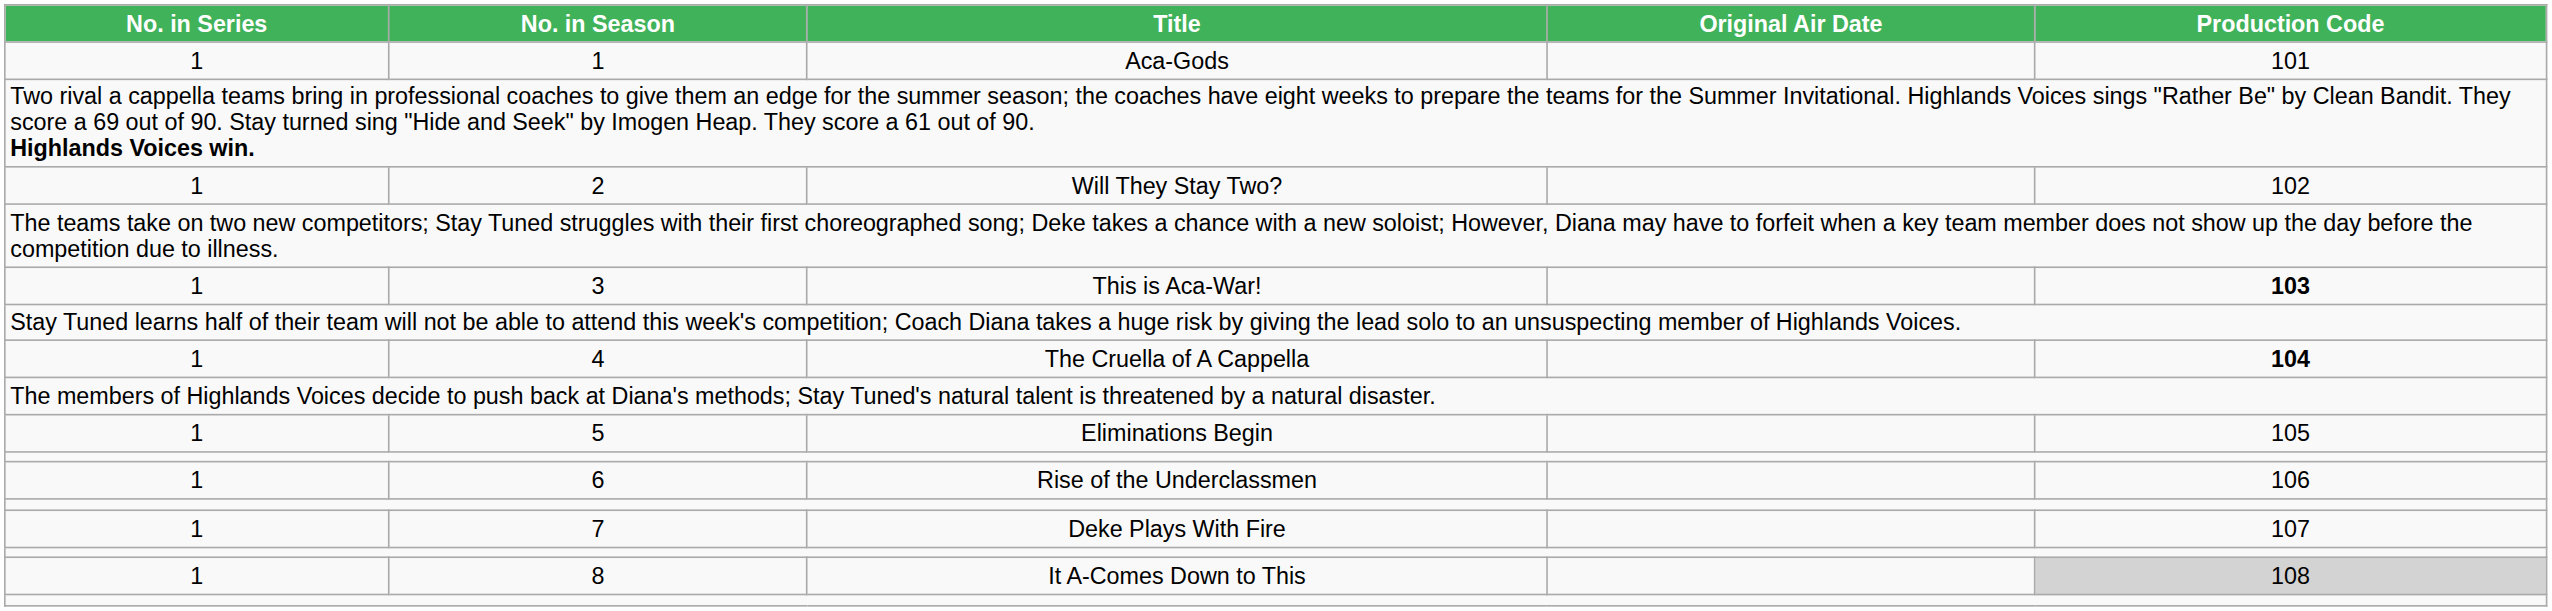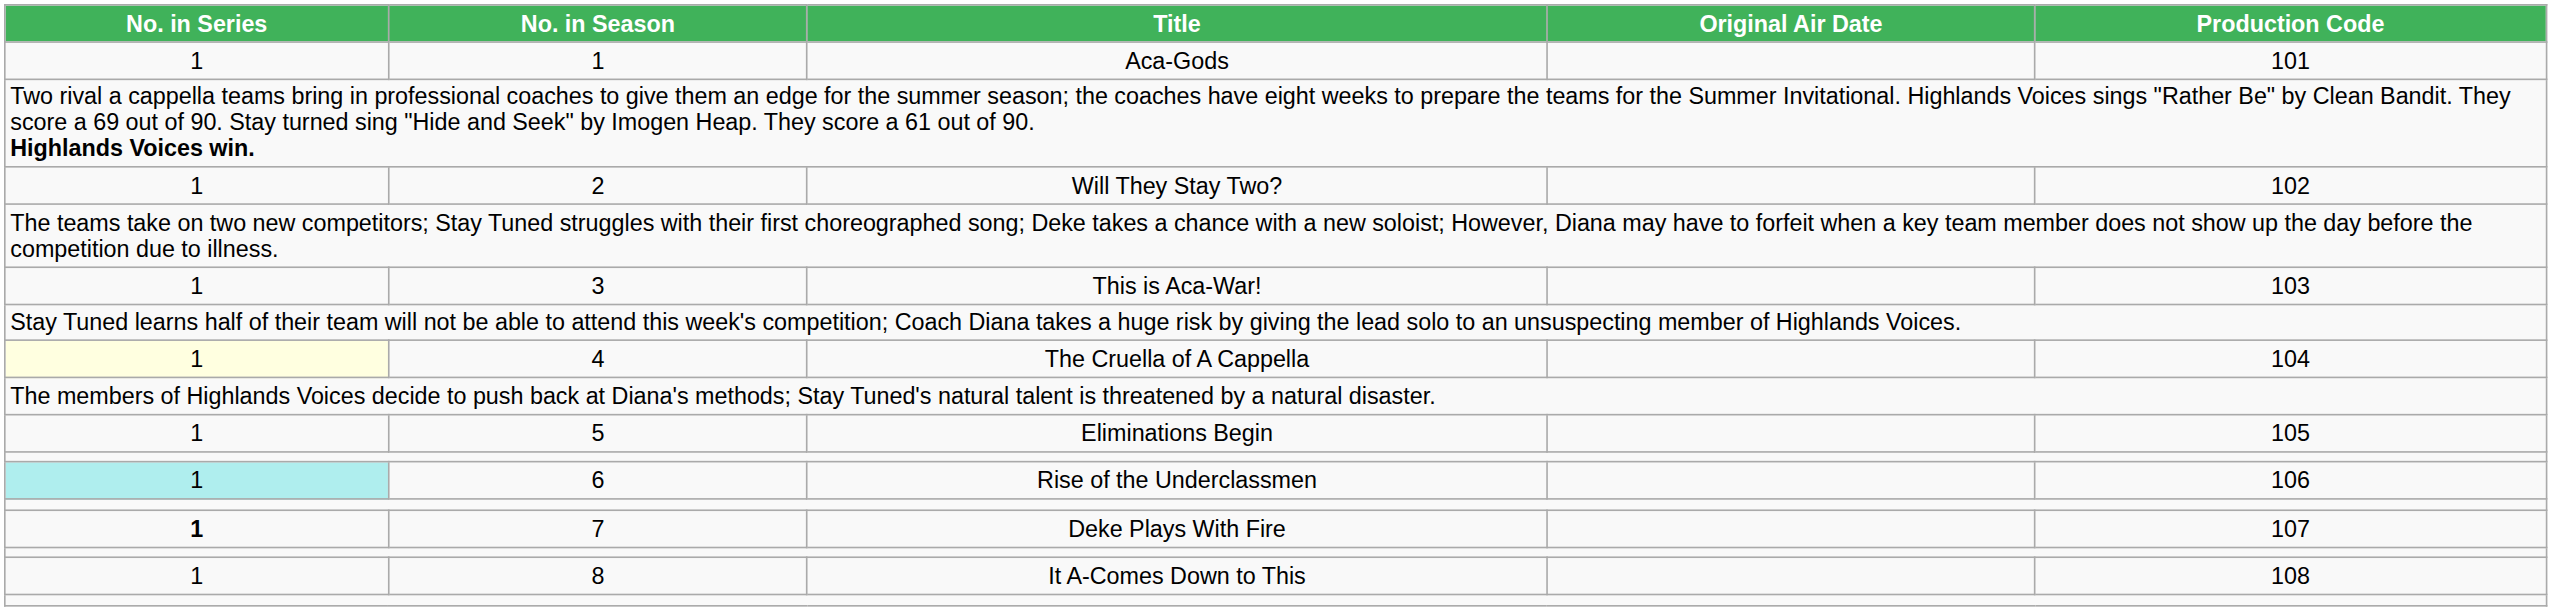(2290, 286) bold -> (2290, 286) normal
(197, 359) no background -> (197, 359) lightyellow background
(2290, 359) bold -> (2290, 359) normal
(197, 481) no background -> (197, 481) paleturquoise background
(197, 529) normal -> (197, 529) bold
(2290, 576) lightgrey background -> (2290, 576) no background
